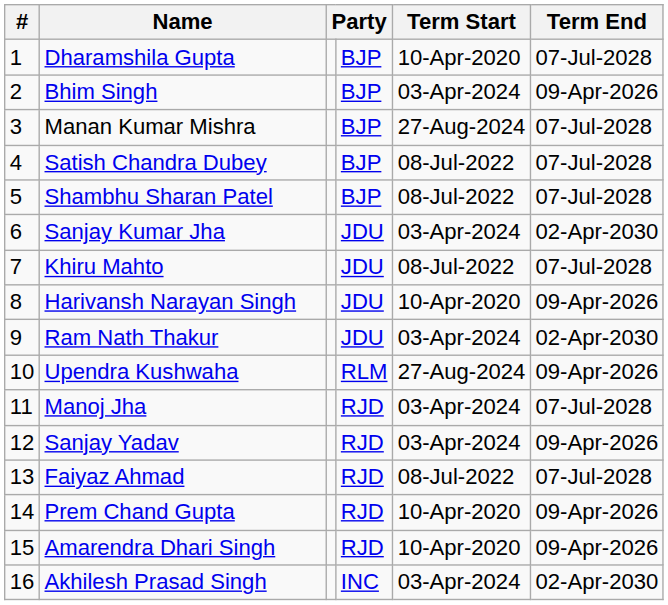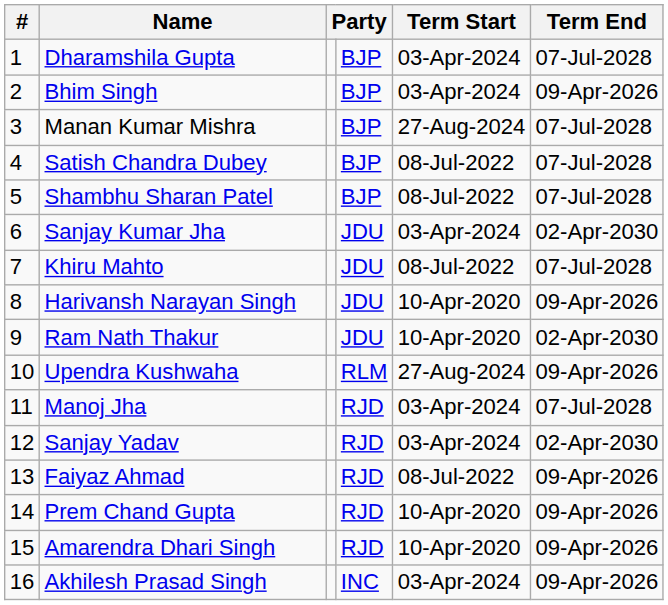(459, 57) 10-Apr-2020 -> (459, 57) 03-Apr-2024
(459, 337) 03-Apr-2024 -> (459, 337) 10-Apr-2020
(597, 442) 09-Apr-2026 -> (597, 442) 02-Apr-2030
(594, 477) 07-Jul-2028 -> (597, 477) 09-Apr-2026
(597, 582) 02-Apr-2030 -> (597, 582) 09-Apr-2026
